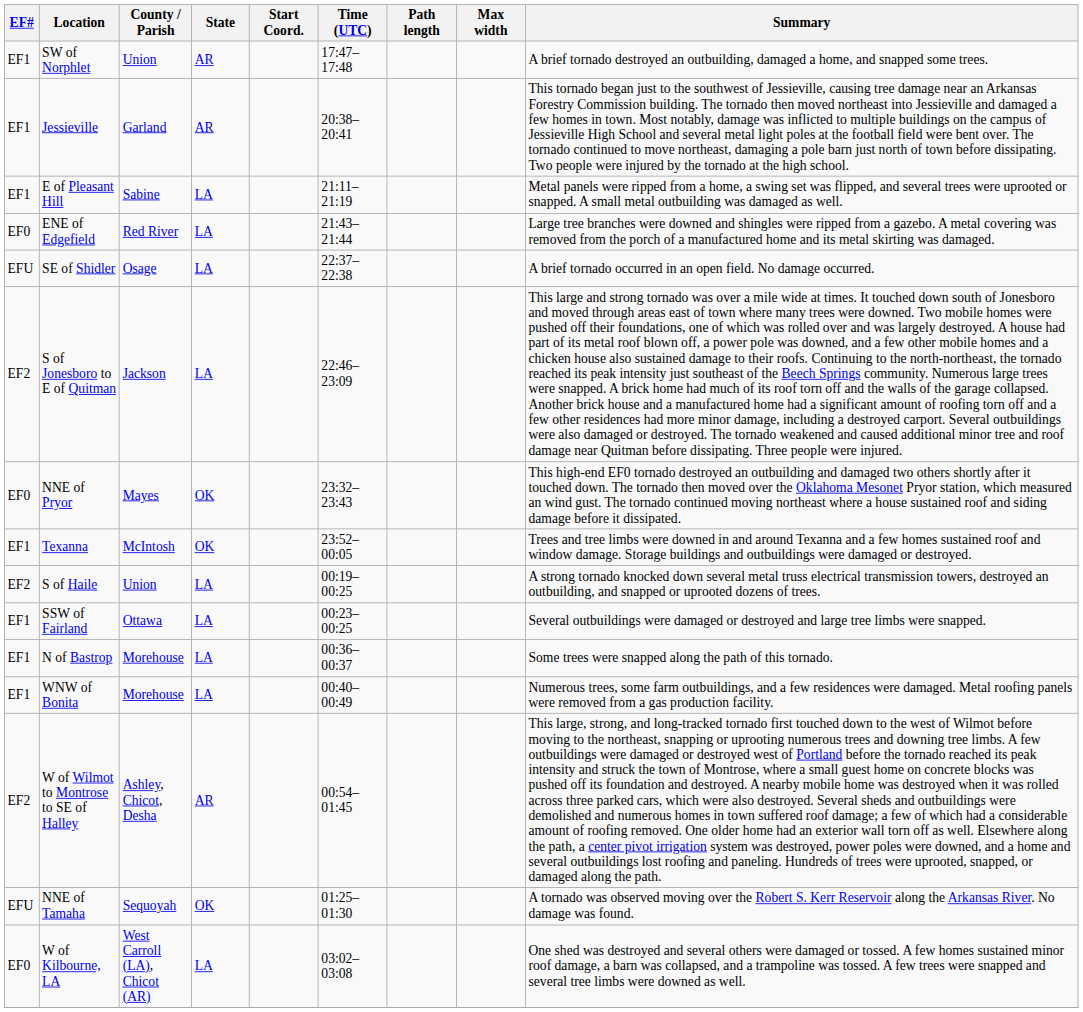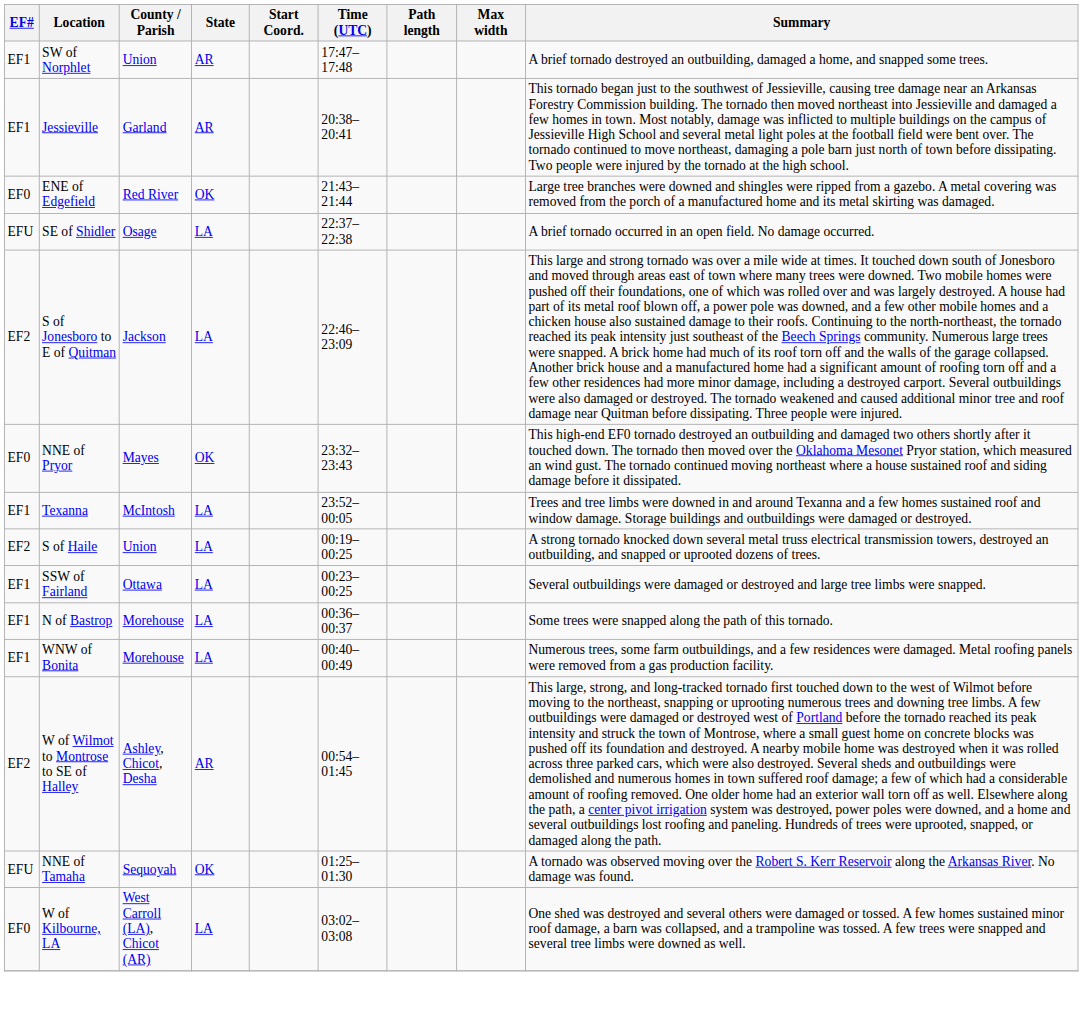- row: (78, 194)
(204, 231) LA -> (205, 194) OK
(205, 547) OK -> (204, 510) LA
